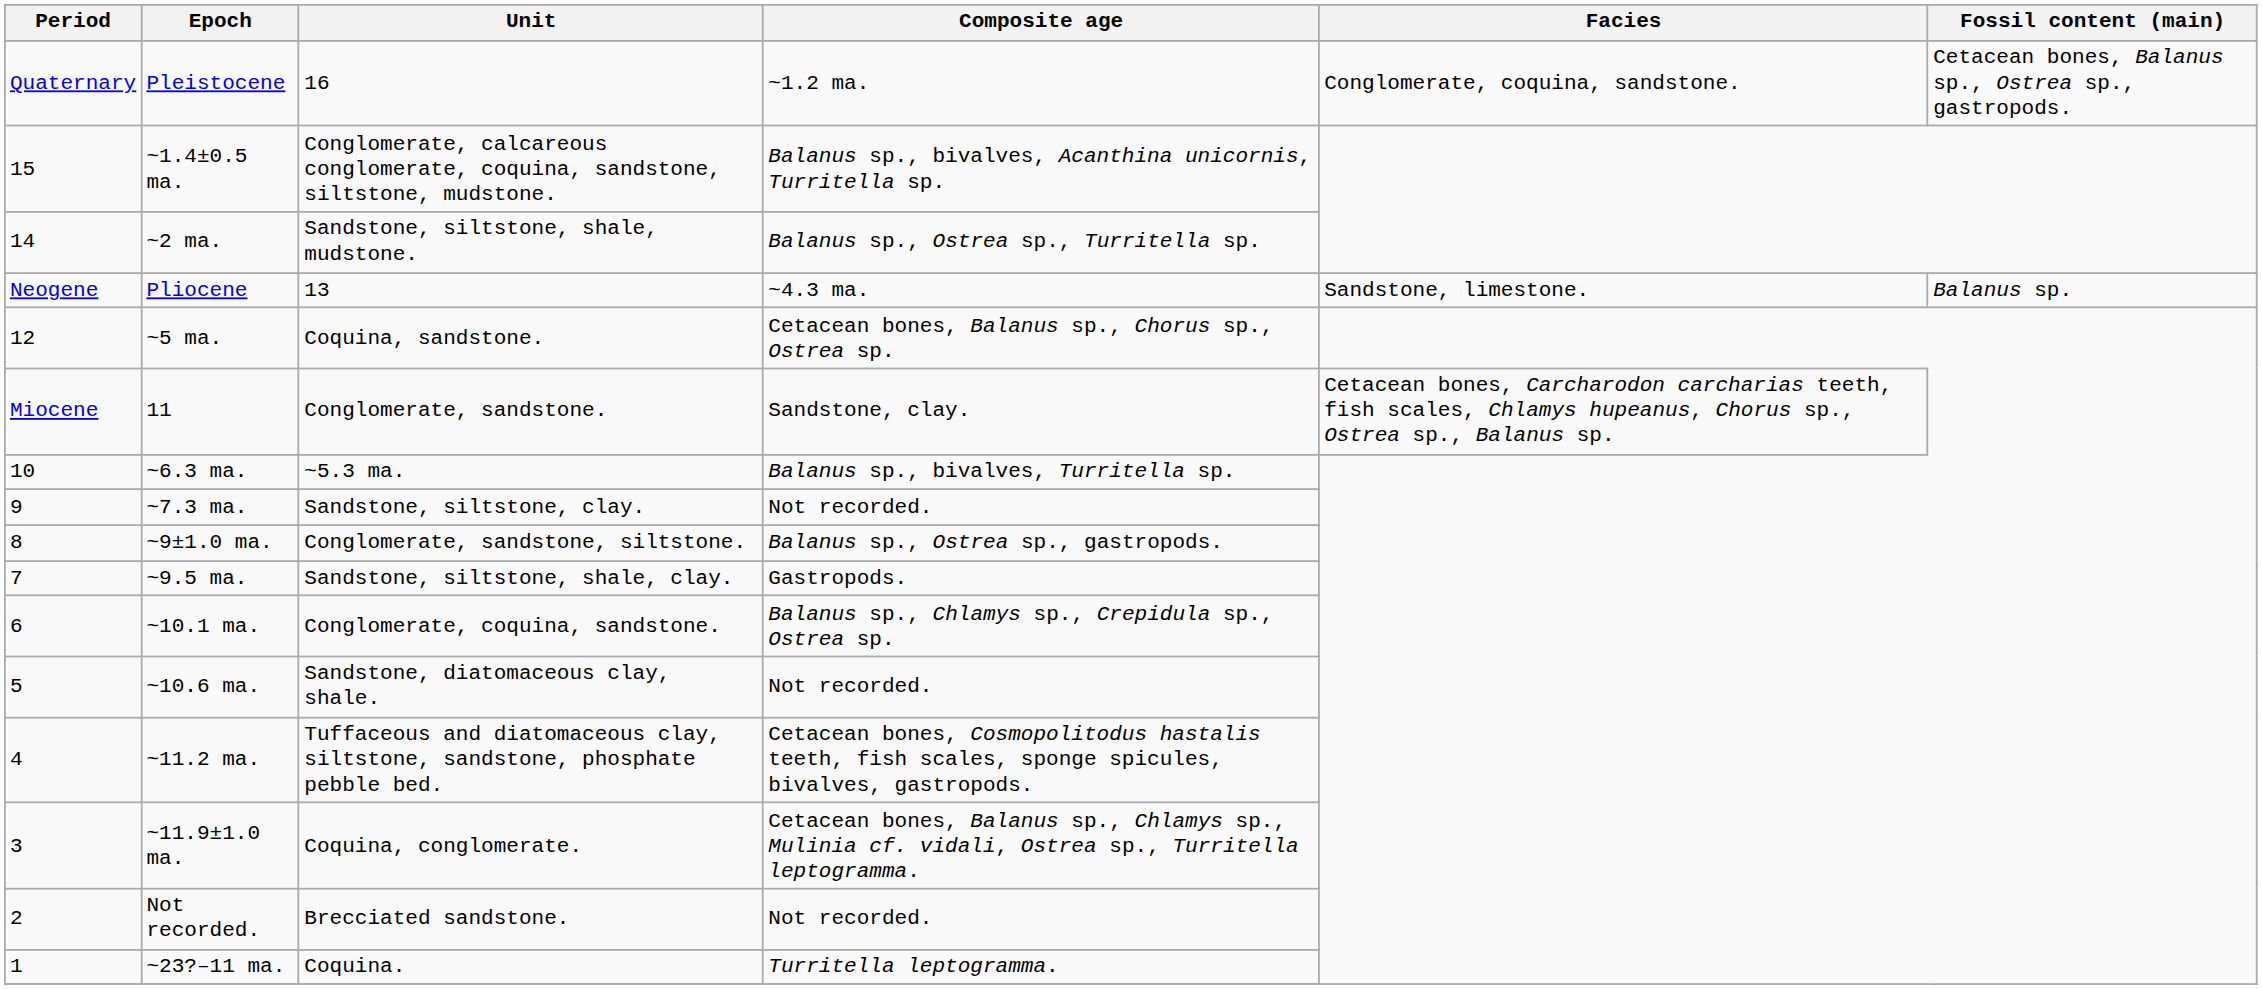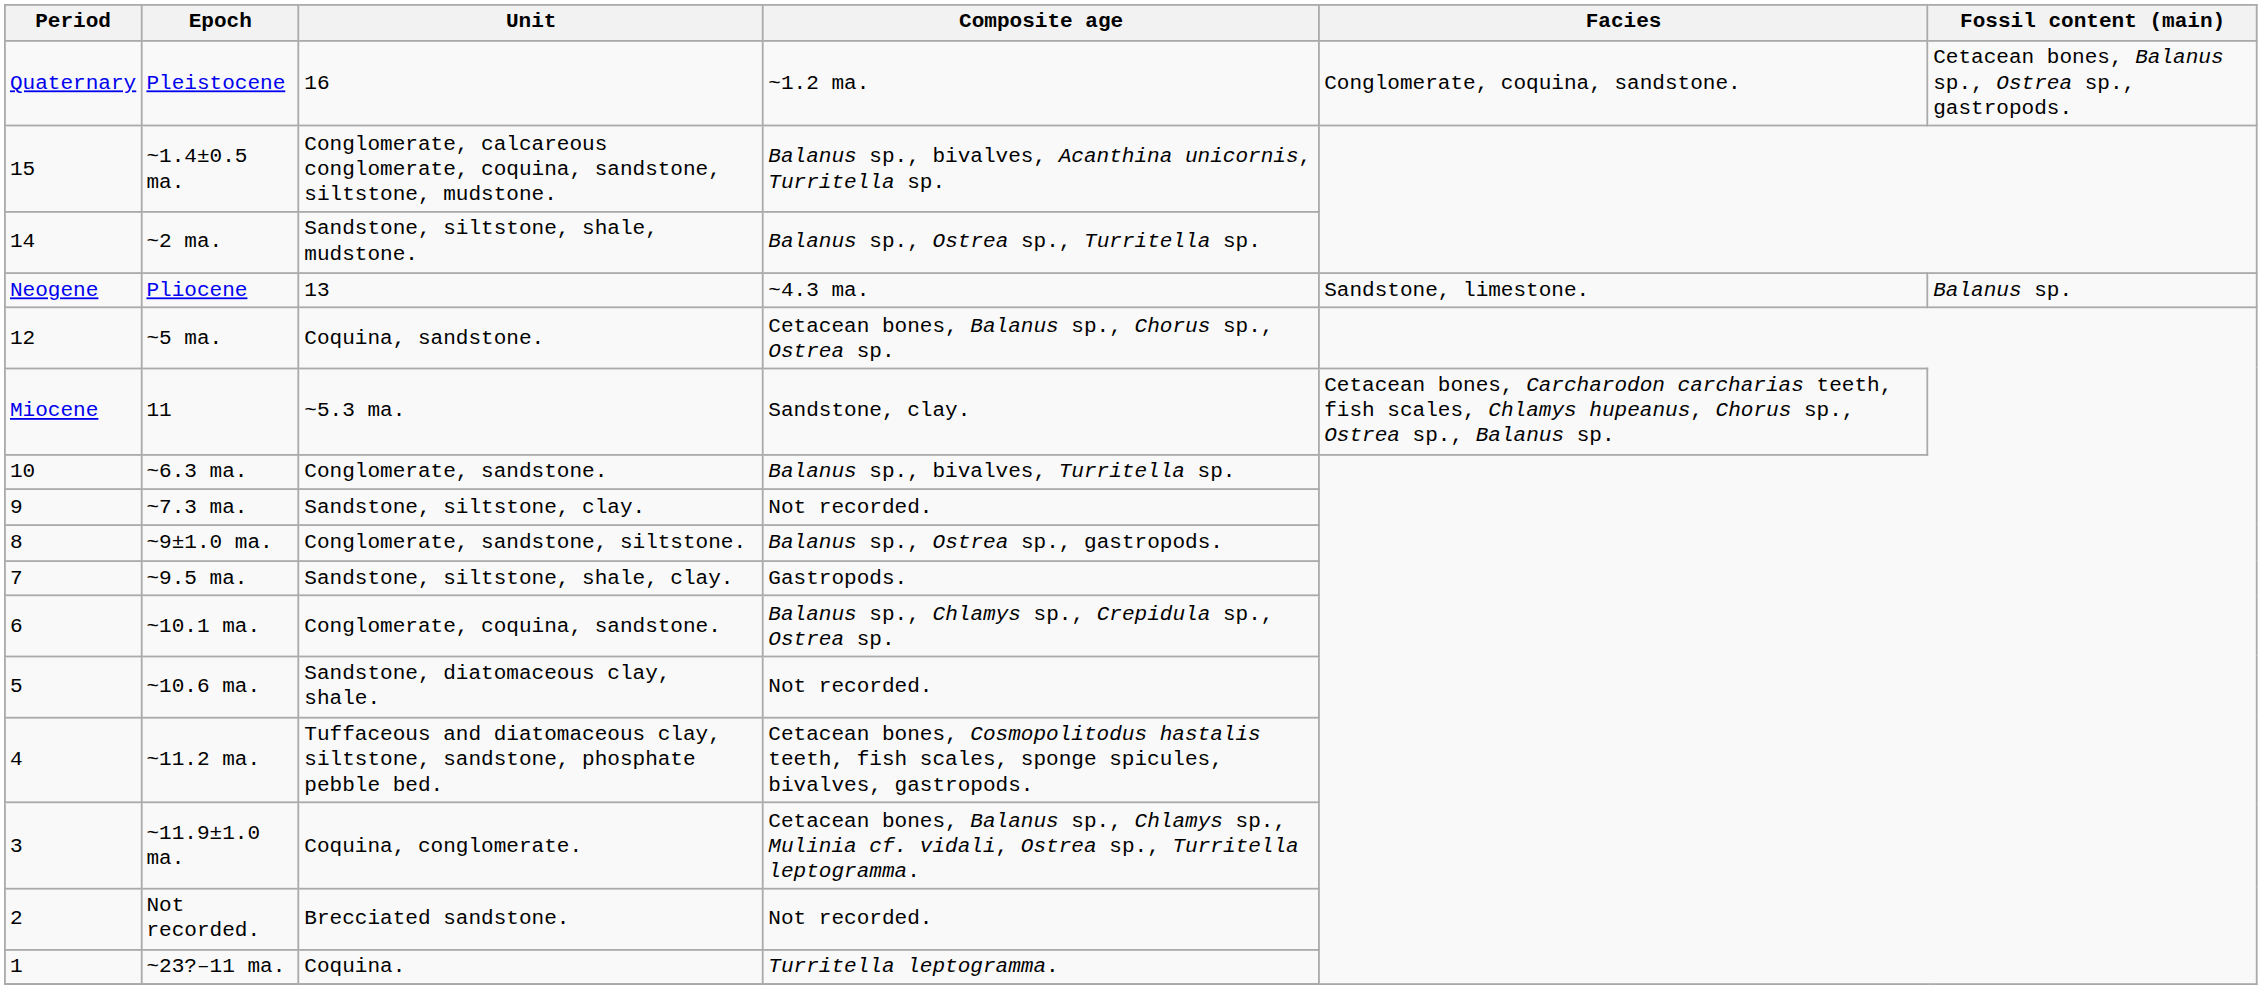(456, 411) Conglomerate, sandstone. -> (355, 411) ~5.3 ma.
(355, 472) ~5.3 ma. -> (456, 472) Conglomerate, sandstone.
